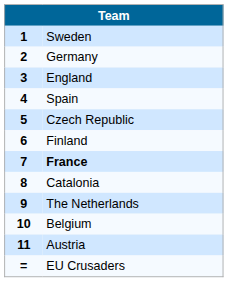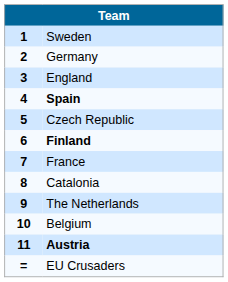(62, 99) normal -> (63, 99) bold
(67, 141) normal -> (69, 141) bold
(67, 161) bold -> (66, 161) normal
(66, 245) normal -> (68, 245) bold
